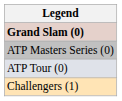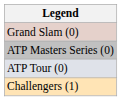(45, 31) bold -> (43, 31) normal
